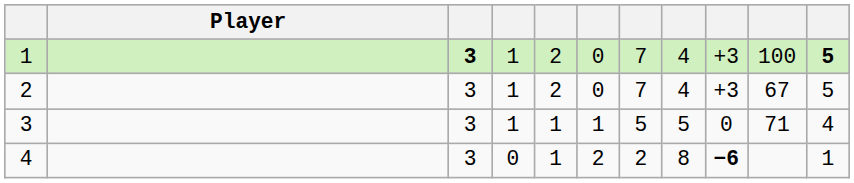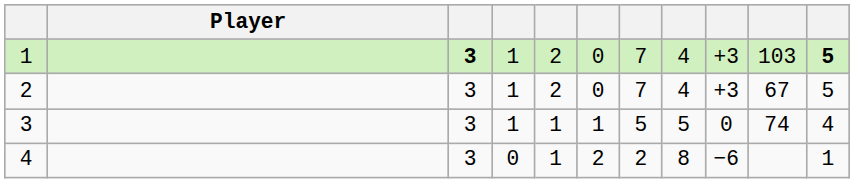(777, 57) 100 -> (777, 57) 103
(777, 126) 71 -> (777, 126) 74
(726, 160) bold -> (726, 160) normal
